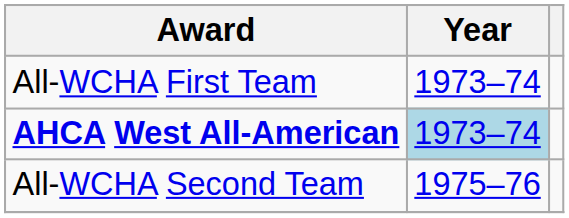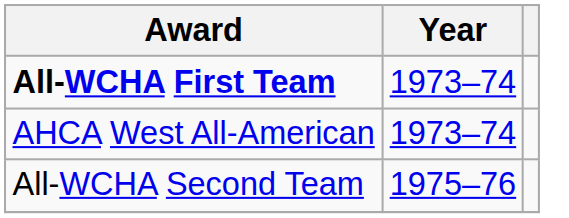(165, 81) normal -> (174, 81) bold
(206, 133) bold -> (194, 133) normal
(478, 133) lightblue background -> (453, 133) no background
